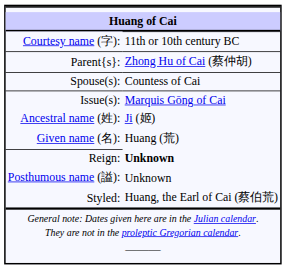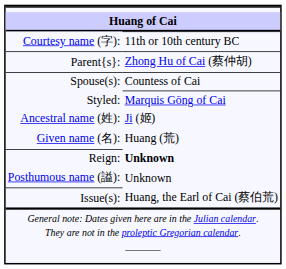(100, 100) Issue(s): -> (104, 99) Styled:
(104, 197) Styled: -> (100, 197) Issue(s):
